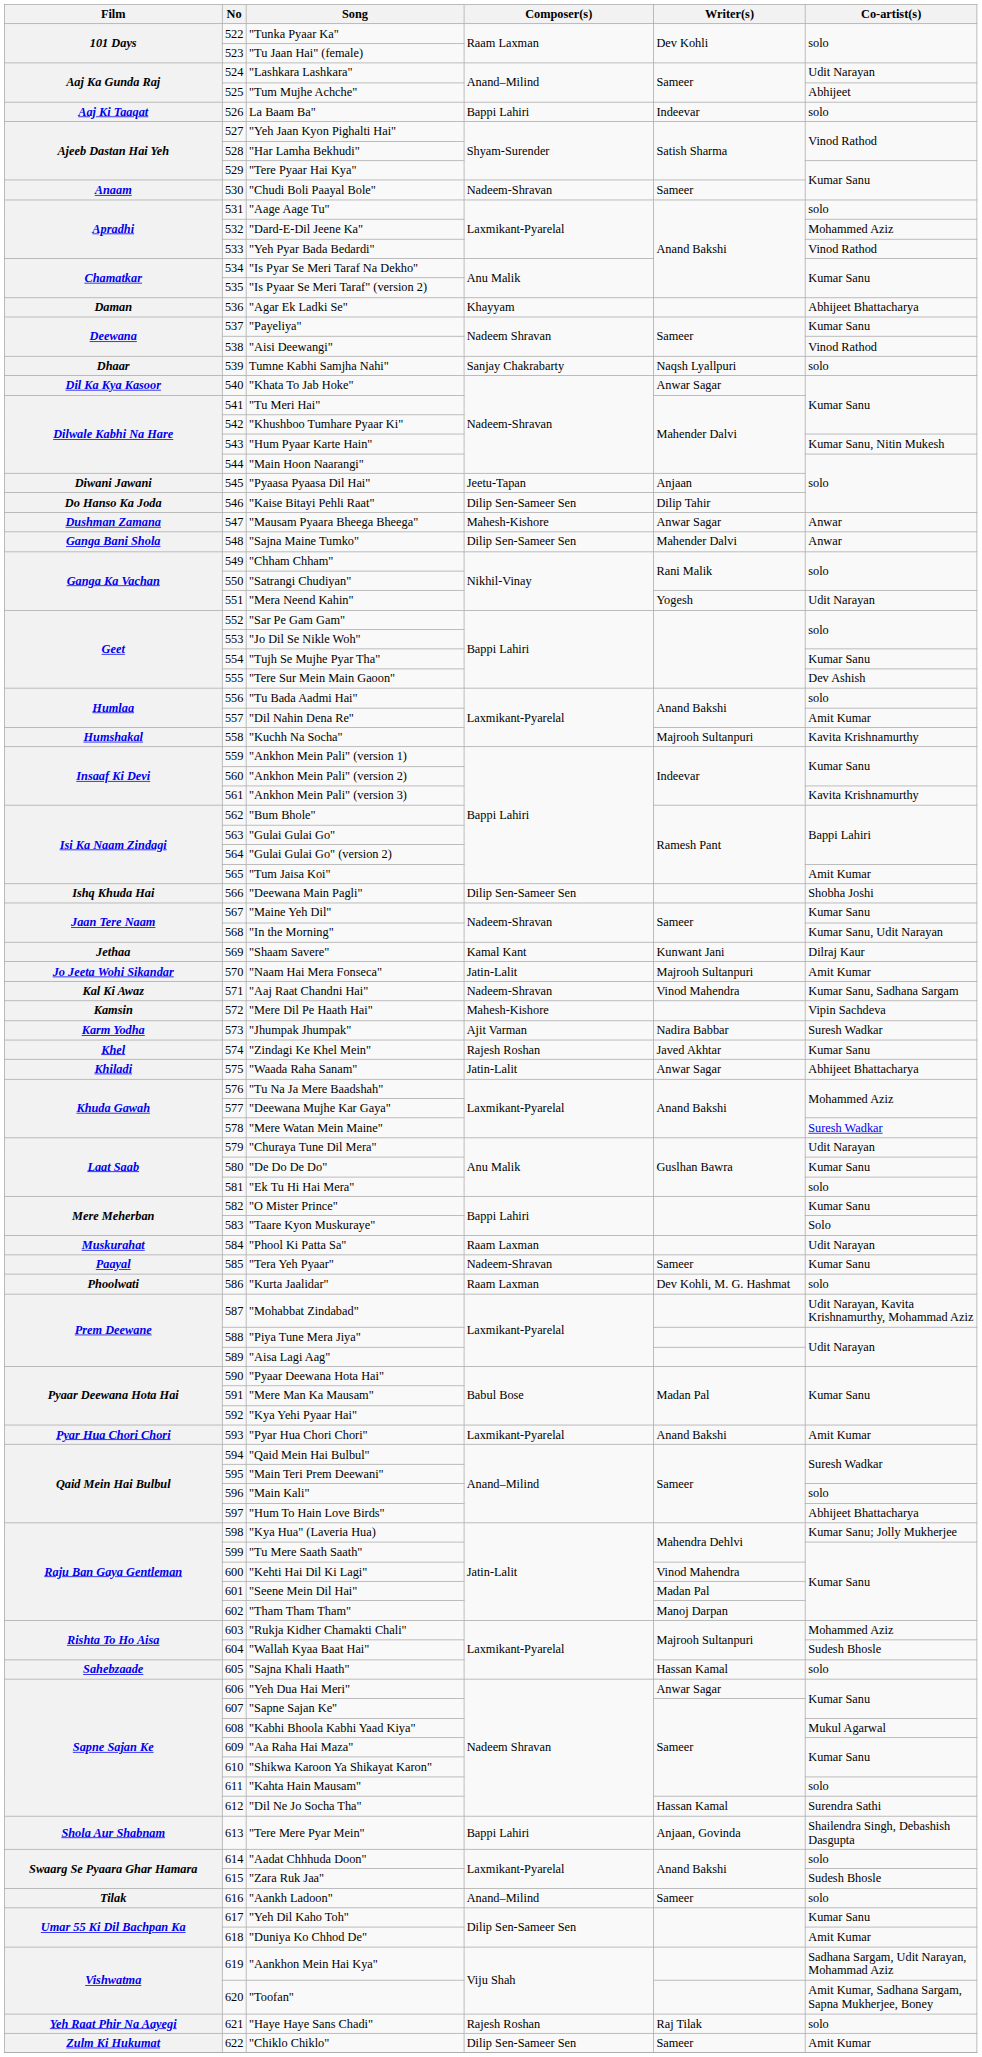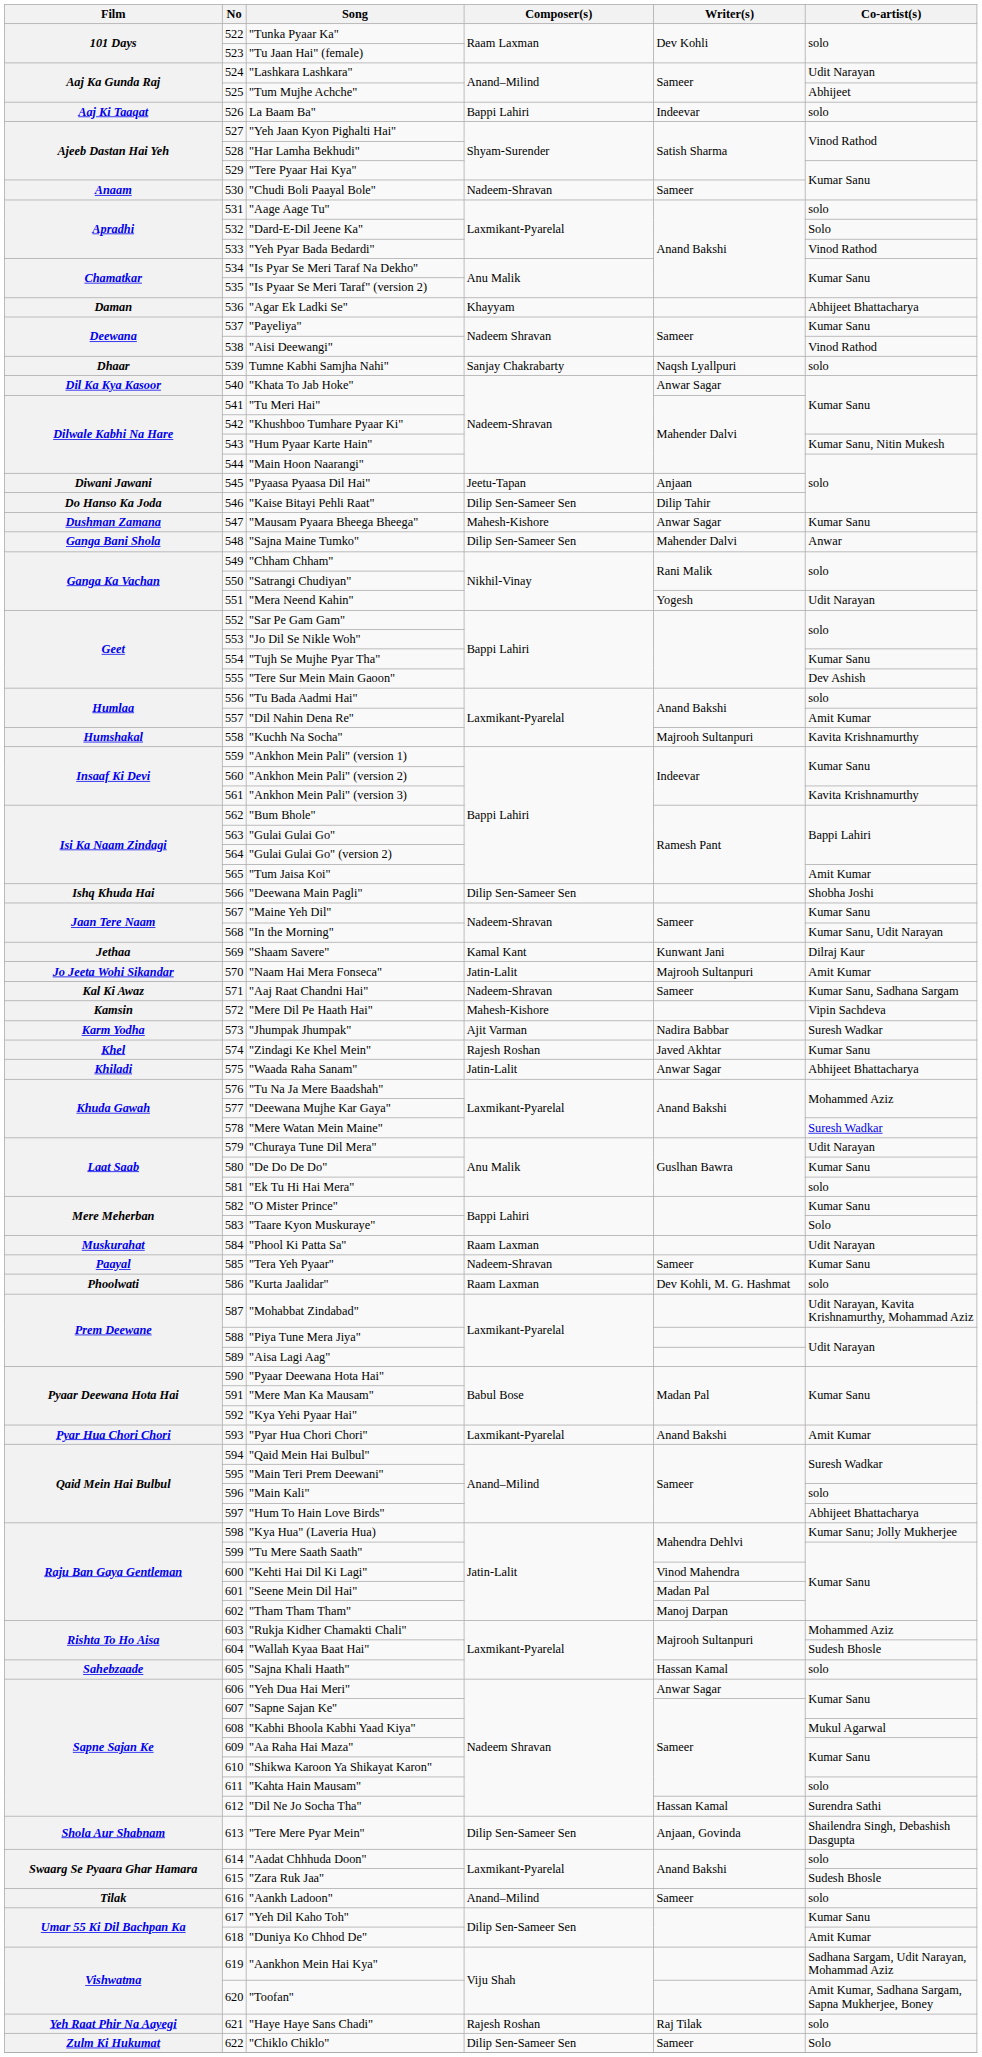(851, 229) Mohammed Aziz -> (820, 229) Solo
(825, 522) Anwar -> (839, 522) Kumar Sanu
(698, 991) Vinod Mahendra -> (675, 991) Sameer
(498, 1832) Bappi Lahiri -> (521, 1832) Dilip Sen-Sameer Sen
(840, 2043) Amit Kumar -> (820, 2043) Solo
